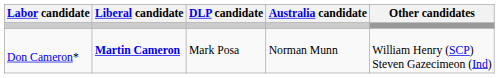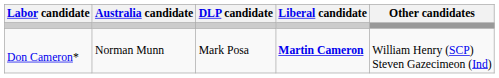columns swapped: (139, 13) <-> (318, 13)
